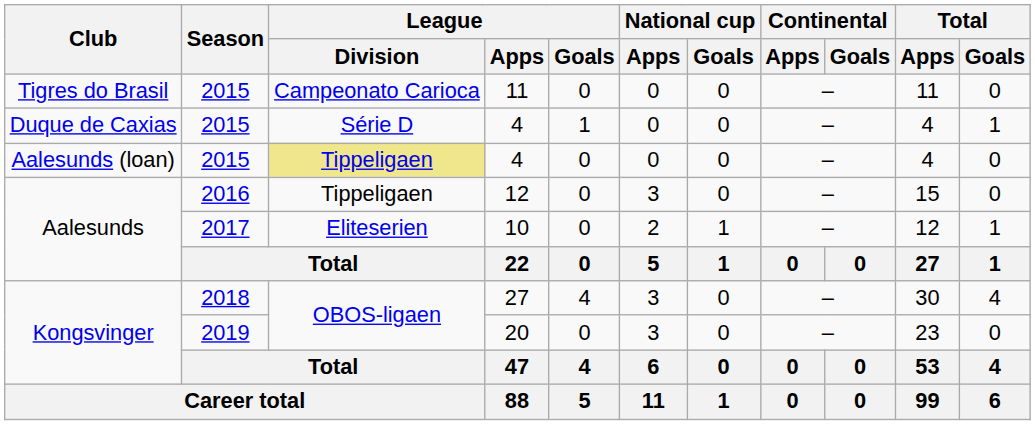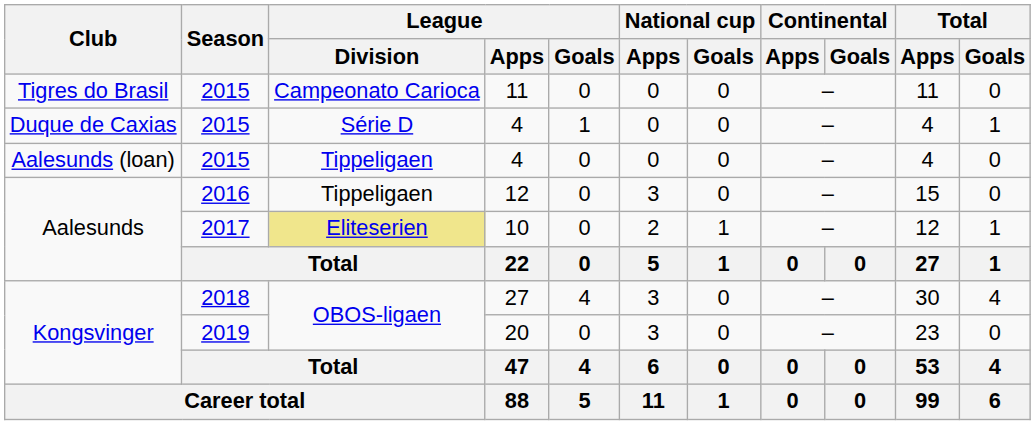(377, 159) khaki background -> (377, 159) no background
(377, 228) no background -> (377, 228) khaki background
